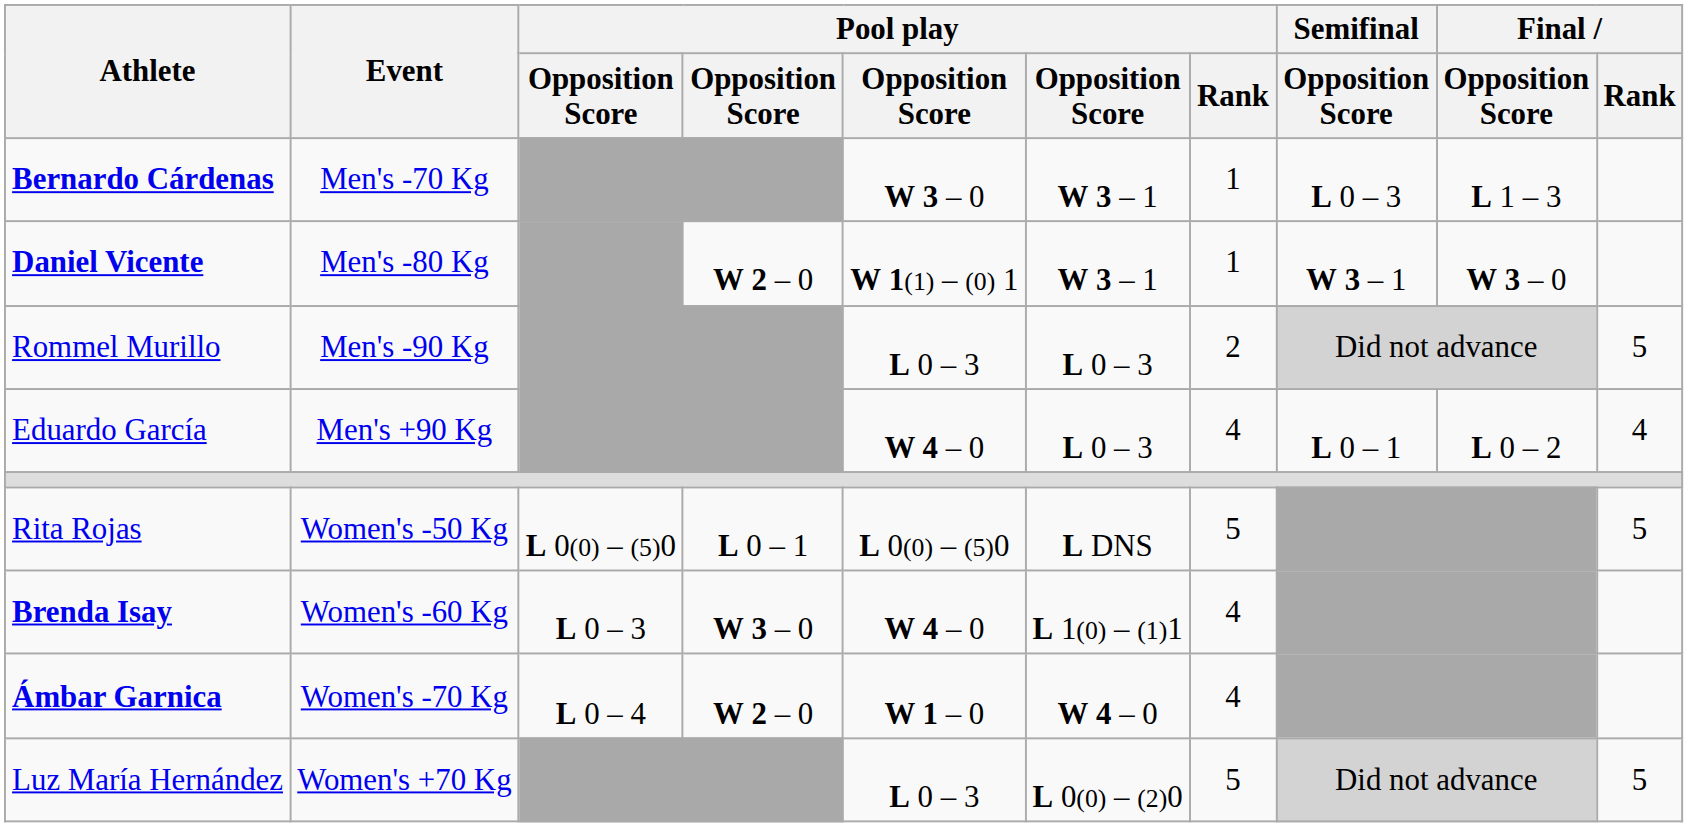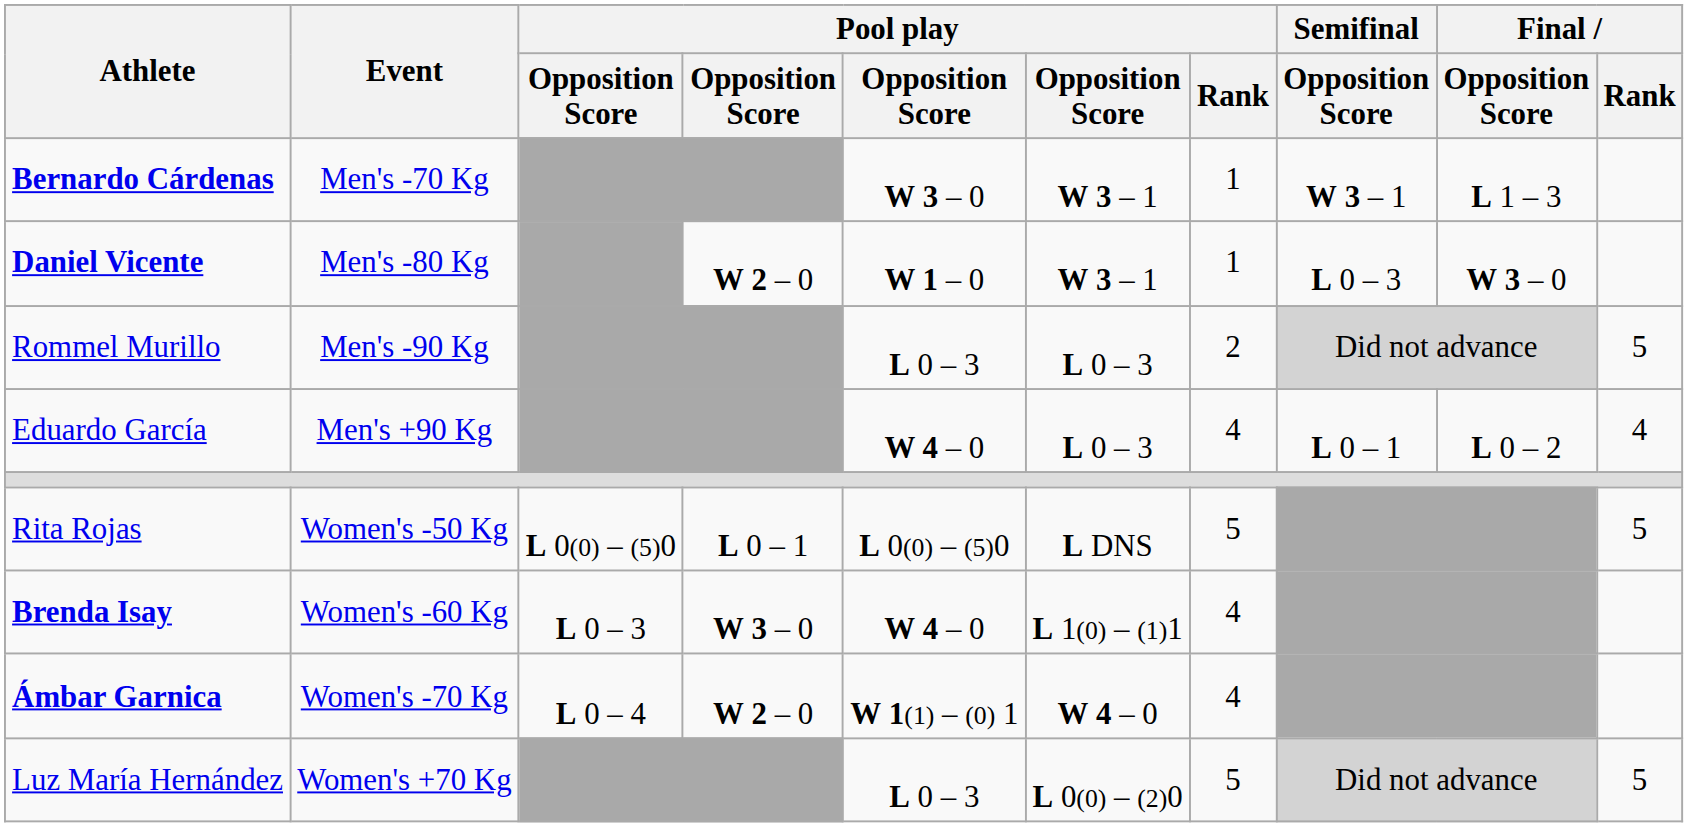(1356, 196) L 0 – 3 -> (1356, 196) W 3 – 1
(934, 280) W 1(1) – (0) 1 -> (934, 280) W 1 – 0
(1356, 280) W 3 – 1 -> (1356, 280) L 0 – 3
(934, 712) W 1 – 0 -> (934, 712) W 1(1) – (0) 1
